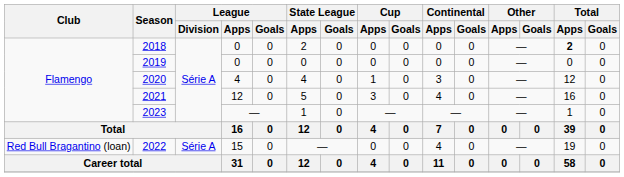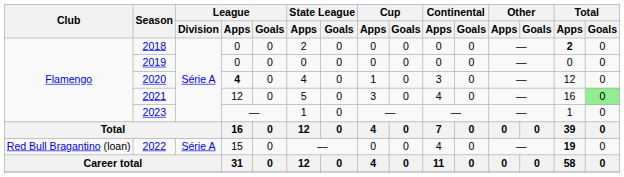(237, 79) normal -> (237, 79) bold
(602, 96) no background -> (602, 96) lightgreen background
(570, 146) normal -> (570, 146) bold
